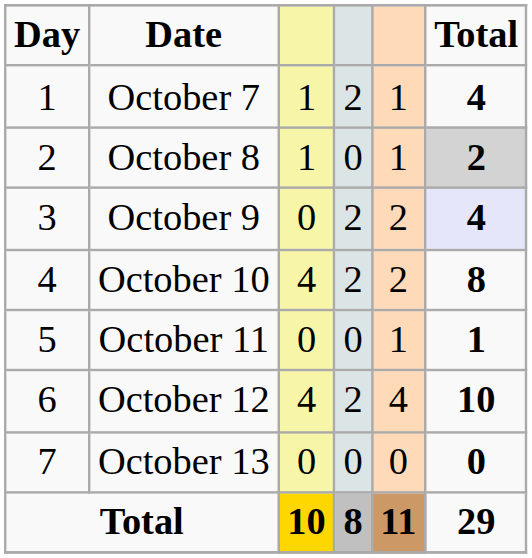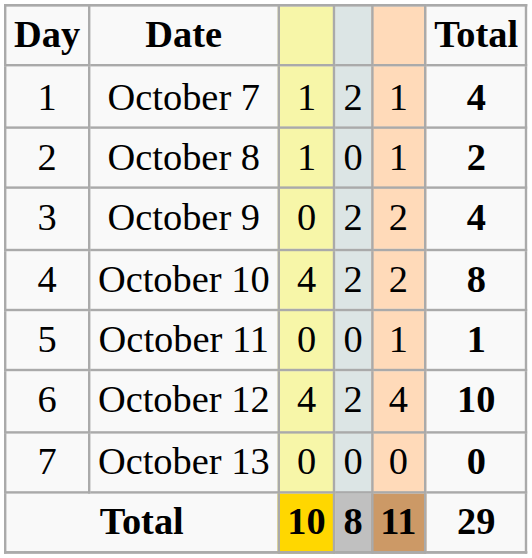(476, 156) lightgrey background -> (476, 156) no background
(476, 217) lavender background -> (476, 217) no background
